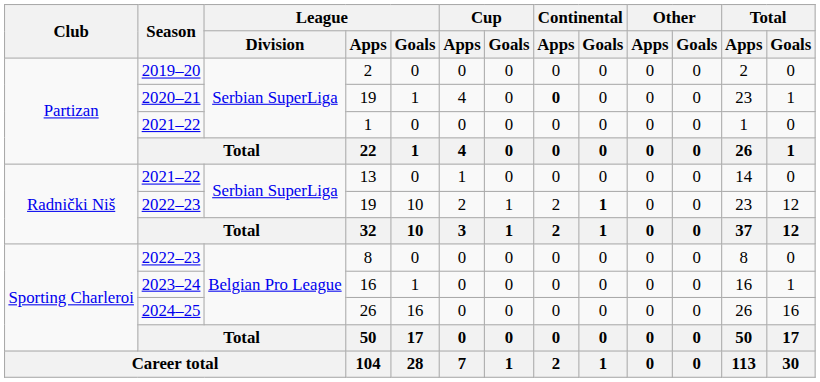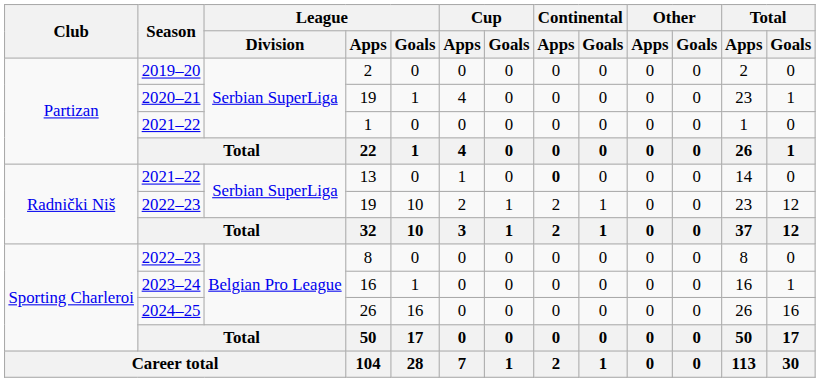(556, 97) bold -> (556, 97) normal
(556, 177) normal -> (556, 177) bold
(603, 204) bold -> (603, 204) normal
